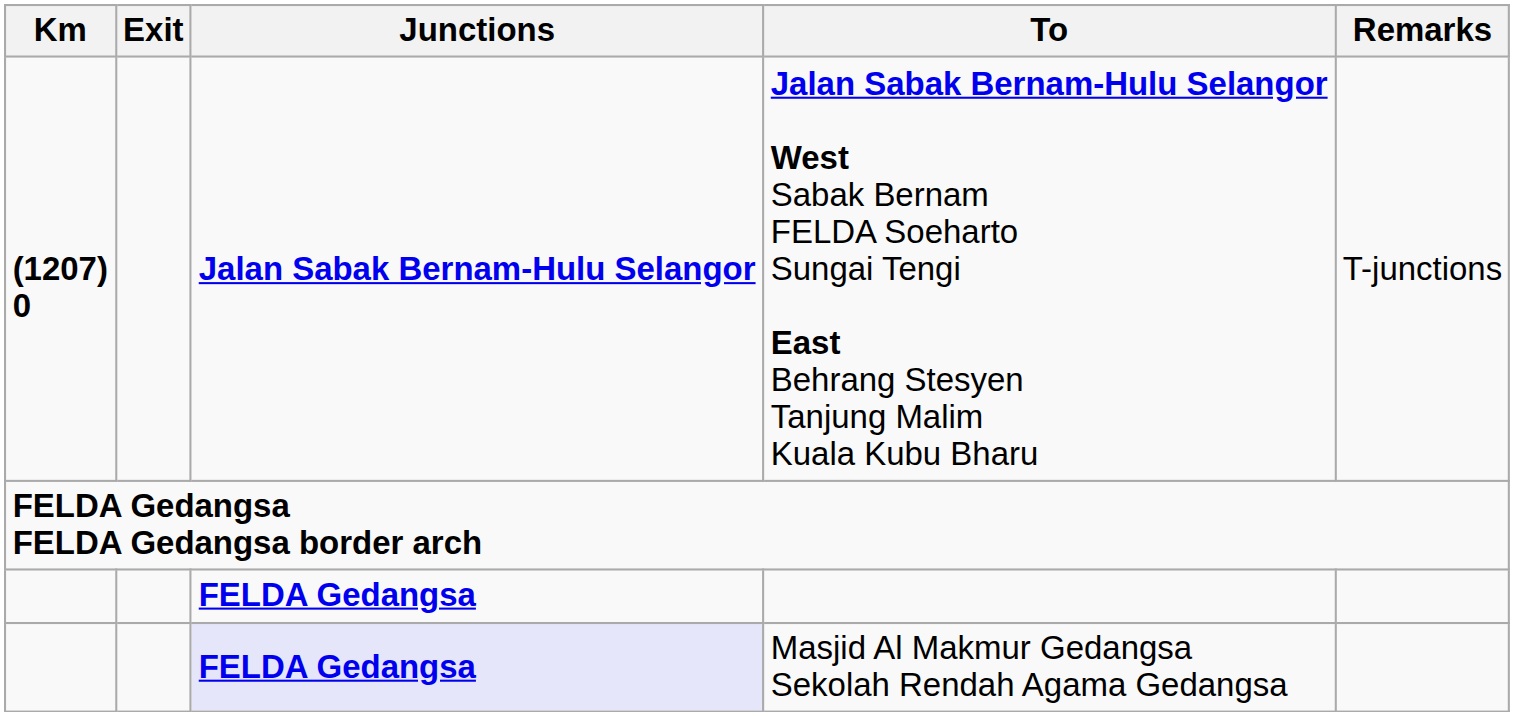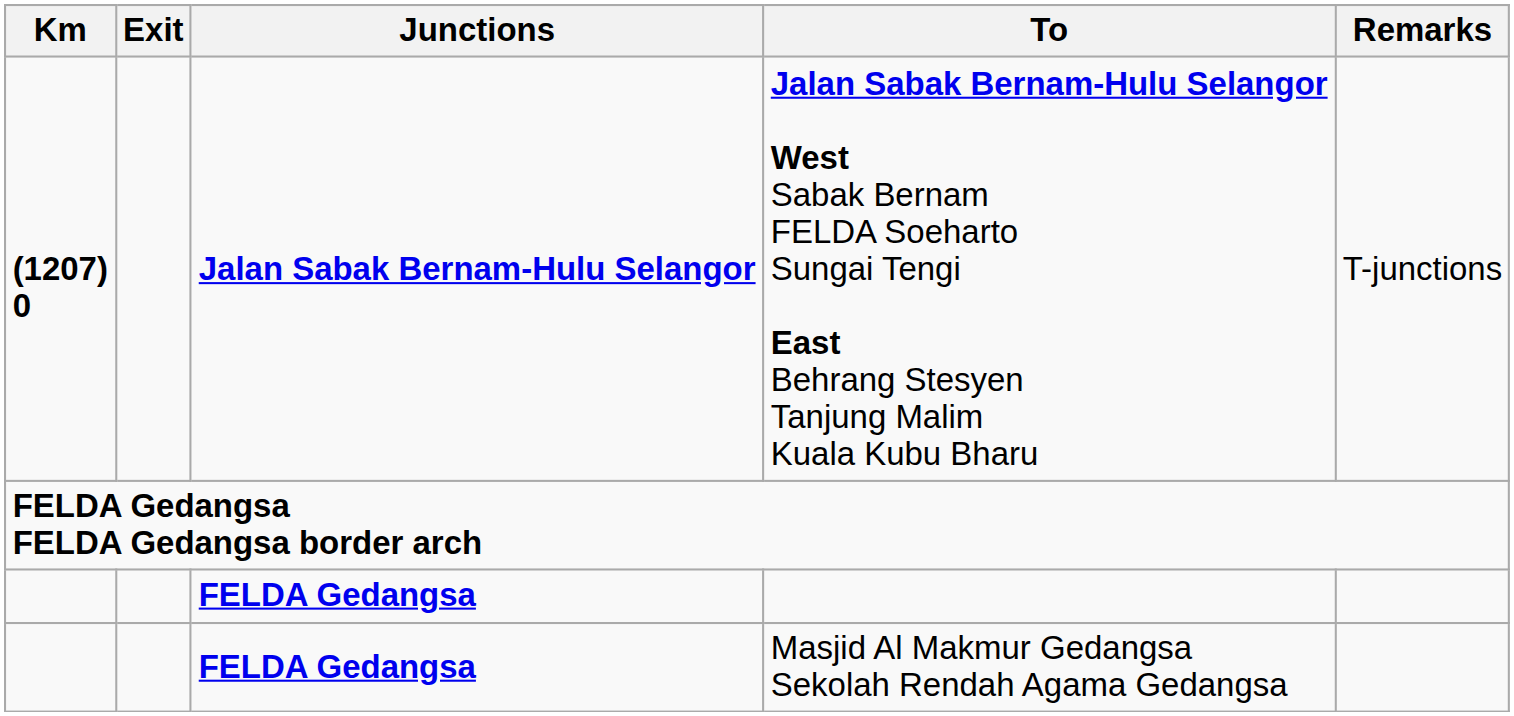(337, 666) lavender background -> (337, 666) no background
